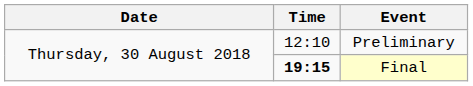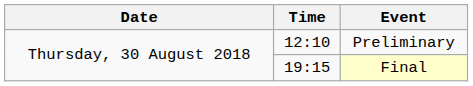(307, 68) bold -> (307, 68) normal
